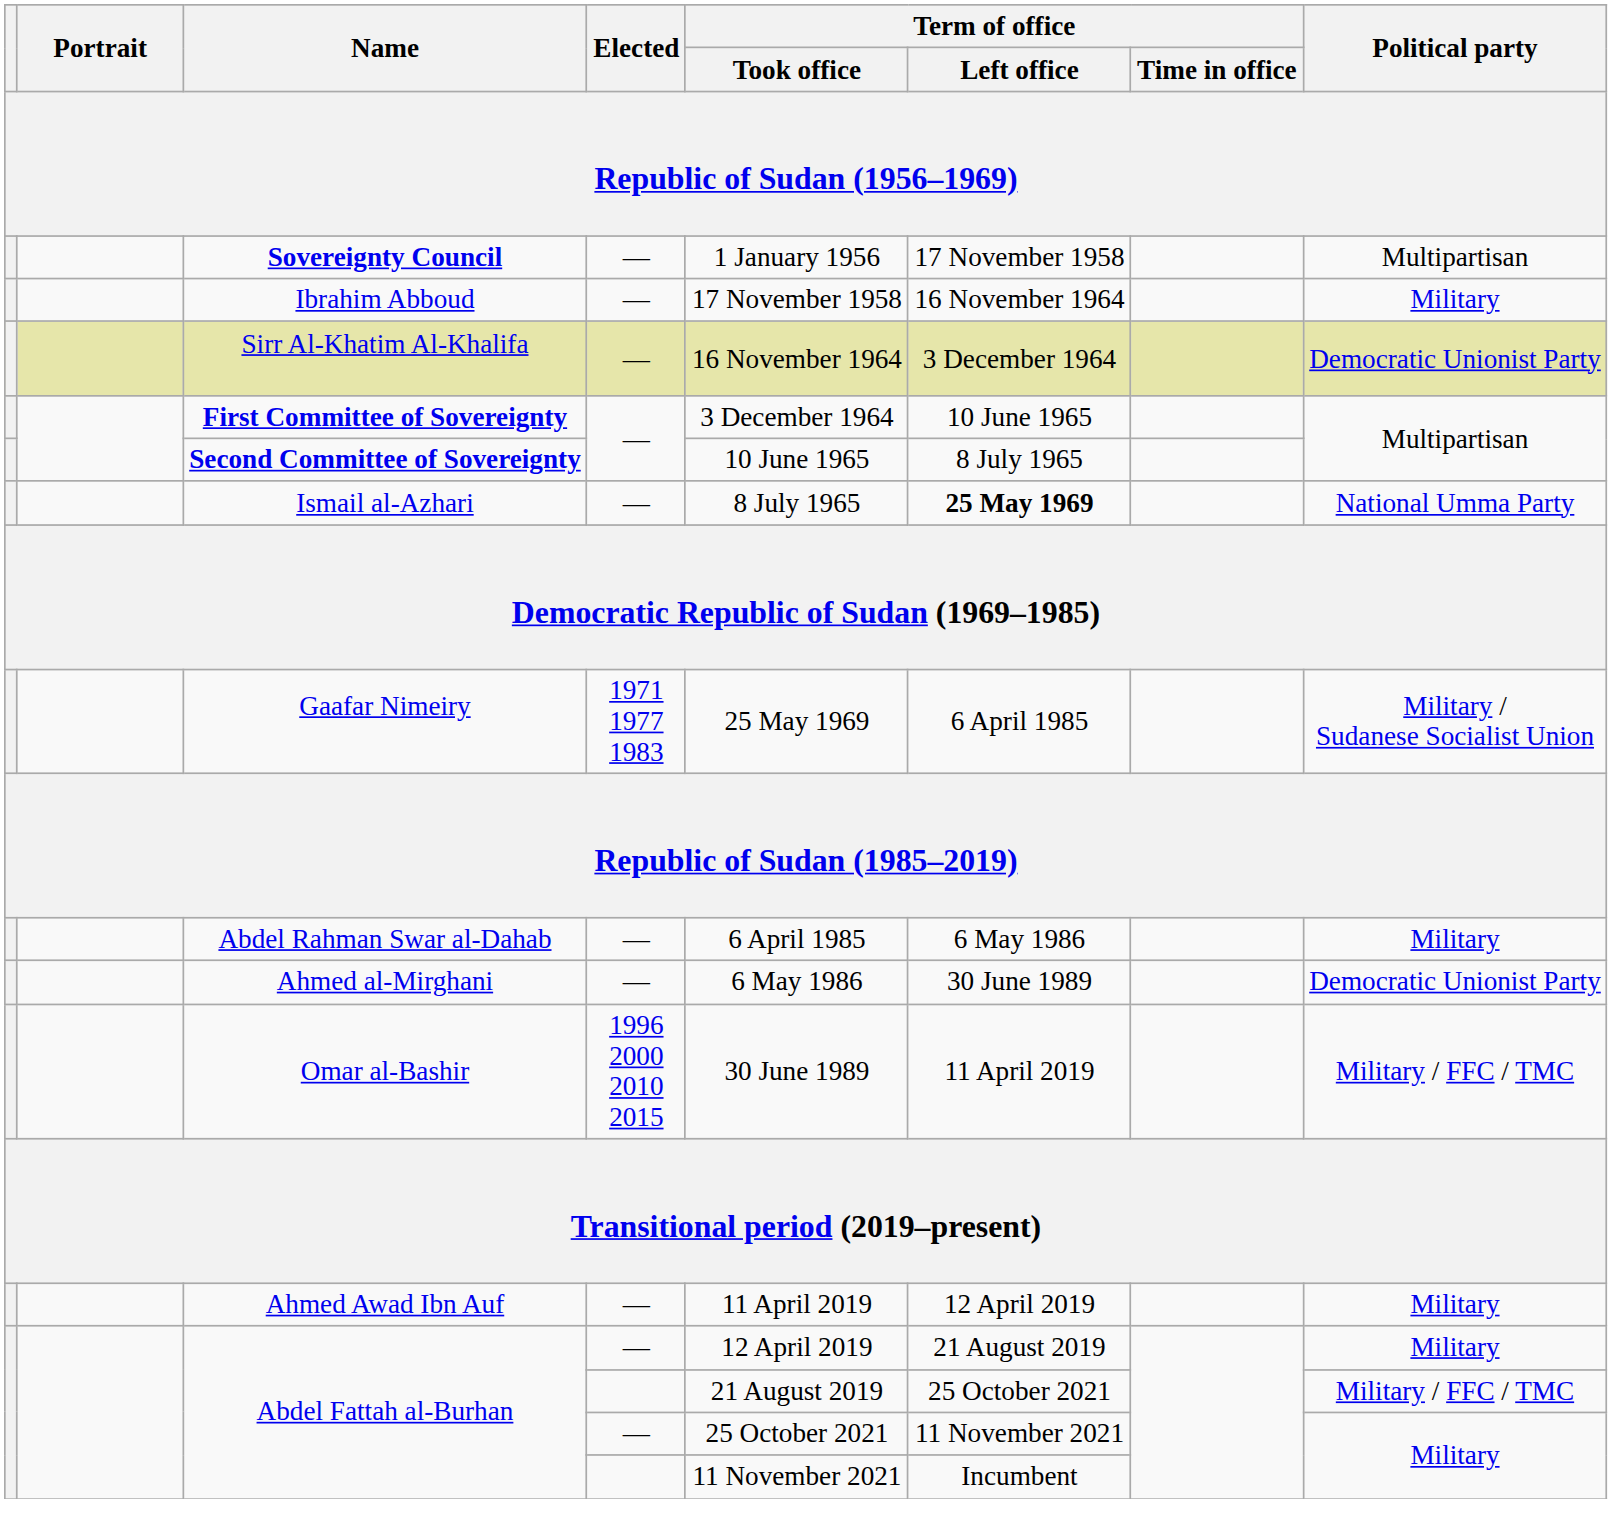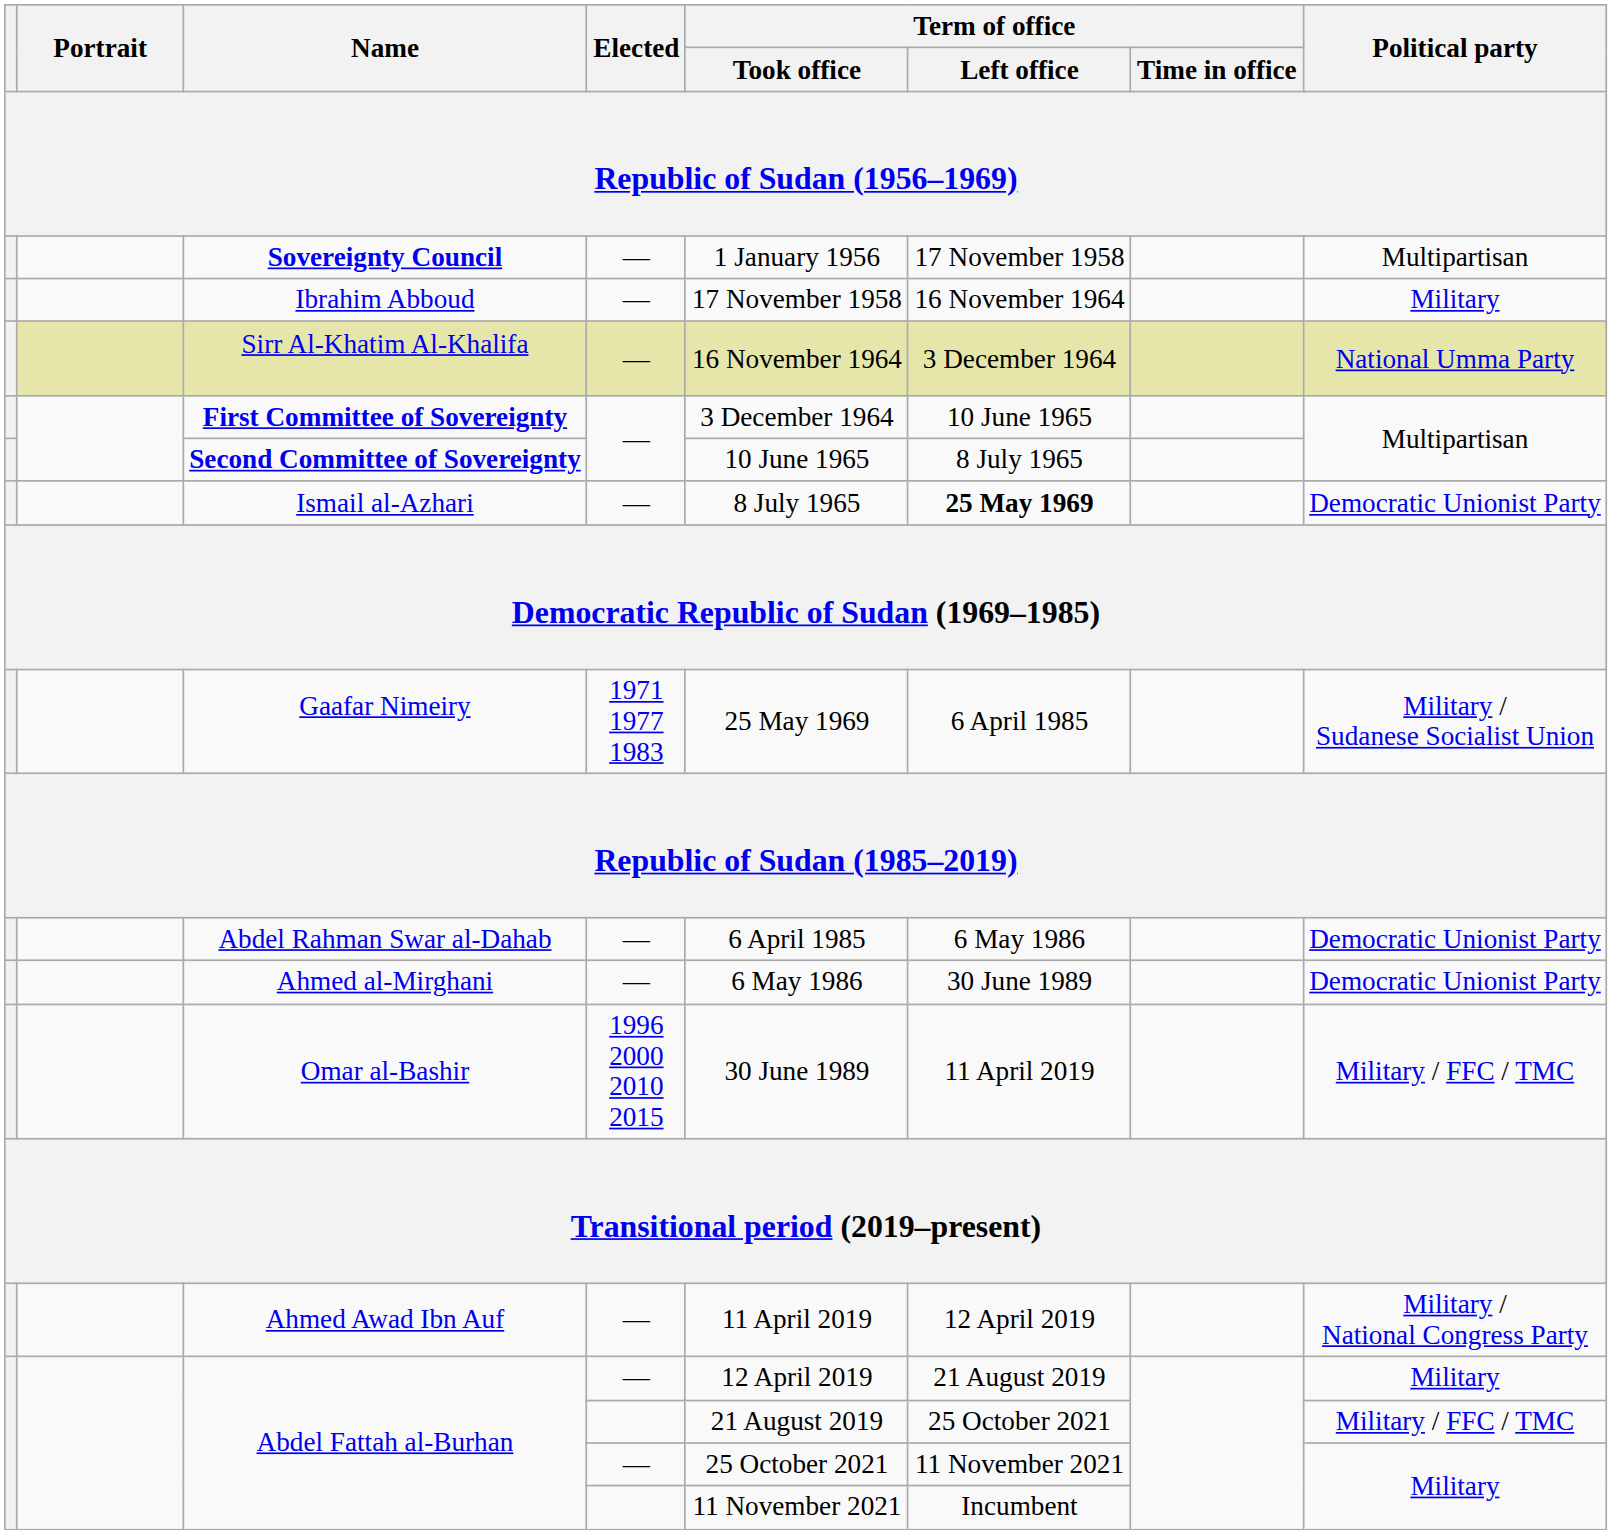(1455, 358) Democratic Unionist Party -> (1455, 358) National Umma Party
(1455, 502) National Umma Party -> (1455, 502) Democratic Unionist Party
(1455, 938) Military -> (1455, 938) Democratic Unionist Party
(1455, 1304) Military -> (1455, 1319) Military / National Congress Party
